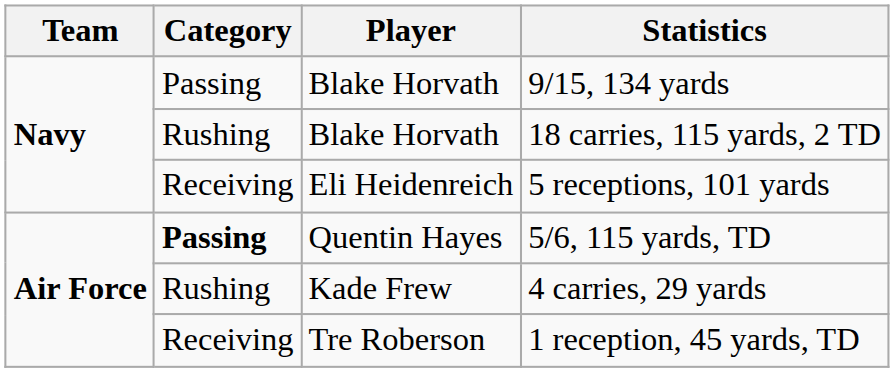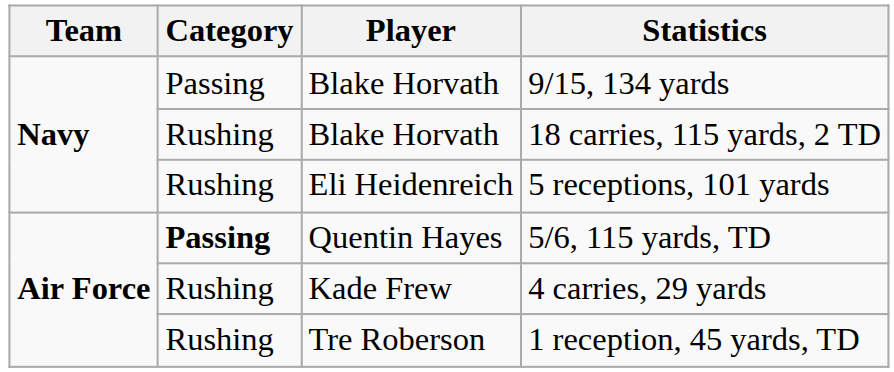(228, 185) Receiving -> (220, 185) Rushing
(228, 339) Receiving -> (220, 339) Rushing
